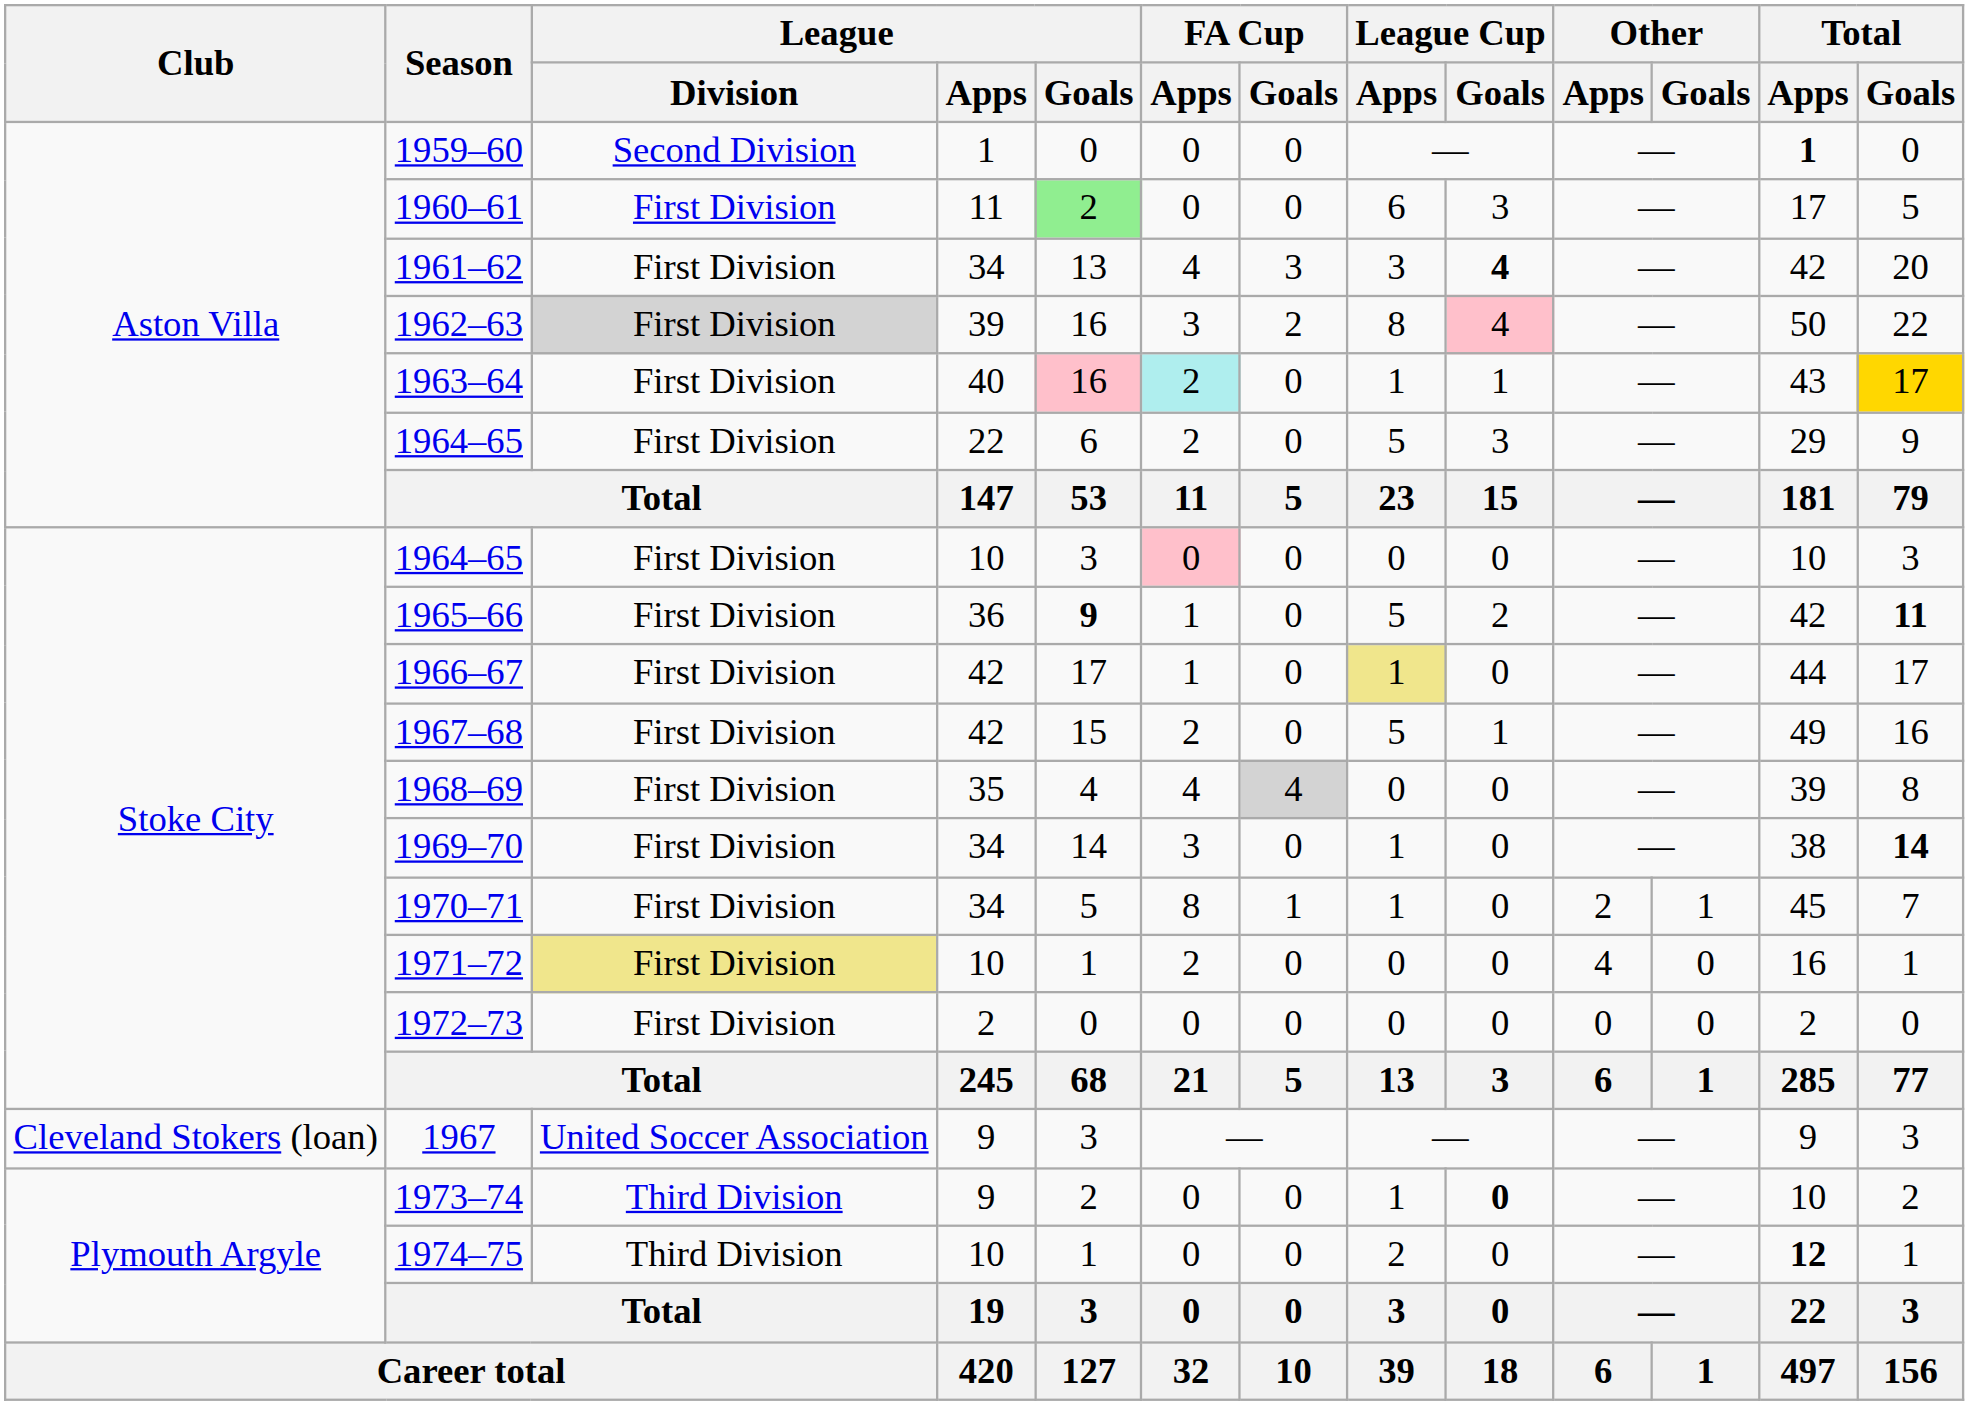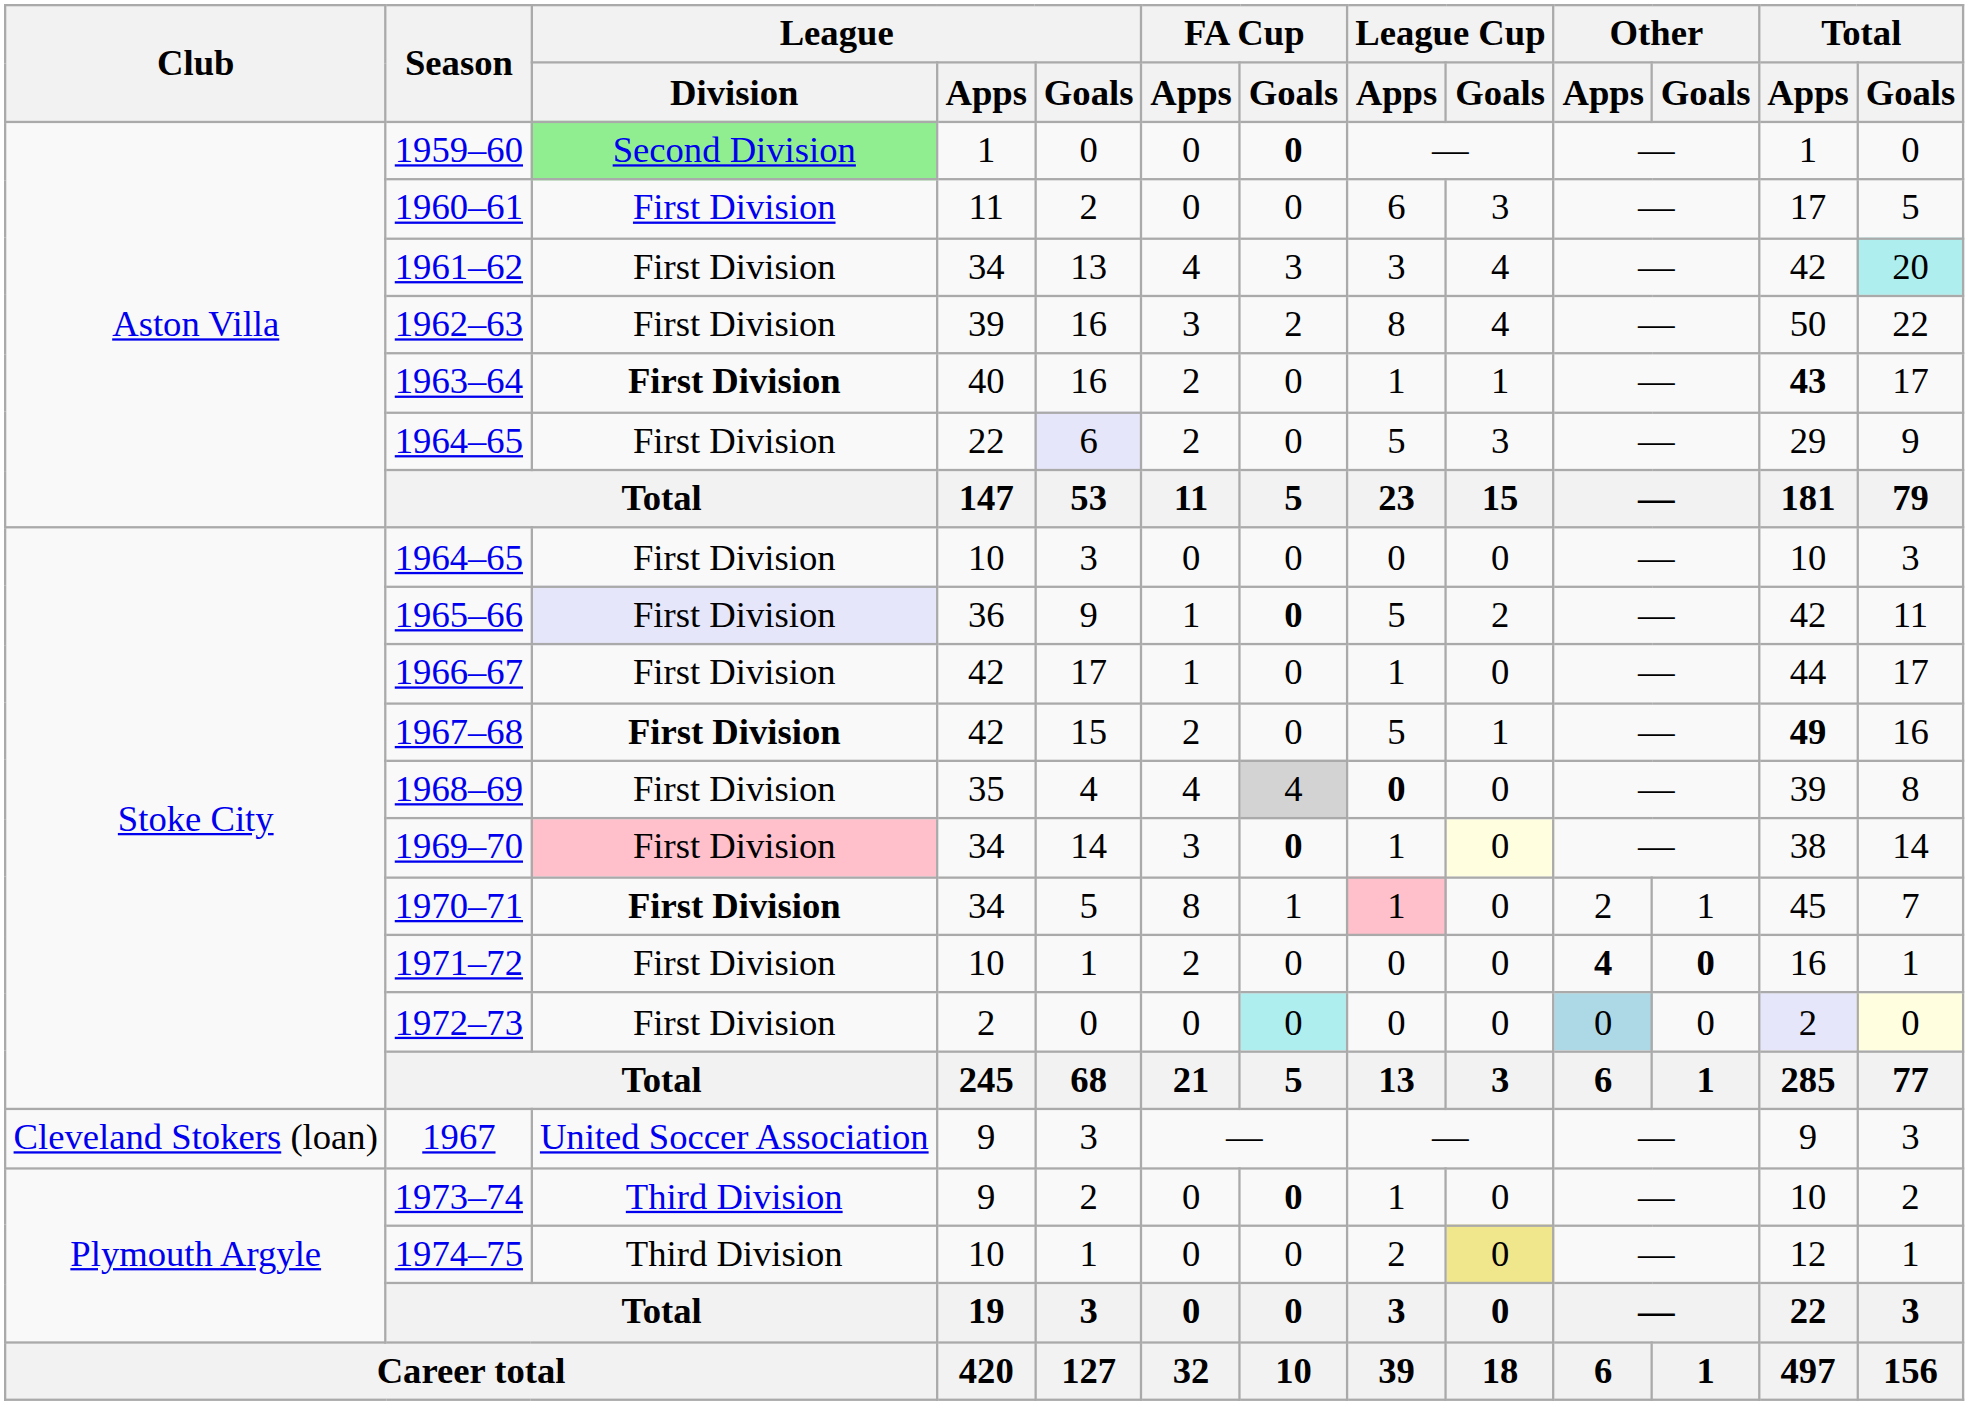(734, 149) no background -> (734, 149) lightgreen background
(1294, 149) normal -> (1294, 149) bold
(1808, 149) bold -> (1808, 149) normal
(1089, 207) lightgreen background -> (1089, 207) no background
(1500, 265) bold -> (1500, 265) normal
(1910, 265) no background -> (1910, 265) paleturquoise background
(734, 324) lightgrey background -> (734, 324) no background
(1500, 324) pink background -> (1500, 324) no background
(734, 382) normal -> (734, 382) bold
(1089, 382) pink background -> (1089, 382) no background
(1191, 382) paleturquoise background -> (1191, 382) no background
(1808, 382) normal -> (1808, 382) bold
(1910, 382) gold background -> (1910, 382) no background
(1089, 440) no background -> (1089, 440) lavender background
(1191, 556) pink background -> (1191, 556) no background
(734, 614) no background -> (734, 614) lavender background
(1089, 614) bold -> (1089, 614) normal
(1294, 614) normal -> (1294, 614) bold
(1910, 614) bold -> (1910, 614) normal
(1396, 672) khaki background -> (1396, 672) no background
(734, 730) normal -> (734, 730) bold
(1808, 730) normal -> (1808, 730) bold
(1396, 788) normal -> (1396, 788) bold
(734, 847) no background -> (734, 847) pink background
(1294, 847) normal -> (1294, 847) bold
(1500, 847) no background -> (1500, 847) lightyellow background
(1910, 847) bold -> (1910, 847) normal
(734, 905) normal -> (734, 905) bold
(1396, 905) no background -> (1396, 905) pink background
(734, 963) khaki background -> (734, 963) no background
(1603, 963) normal -> (1603, 963) bold
(1706, 963) normal -> (1706, 963) bold
(1294, 1021) no background -> (1294, 1021) paleturquoise background
(1603, 1021) no background -> (1603, 1021) lightblue background
(1808, 1021) no background -> (1808, 1021) lavender background
(1910, 1021) no background -> (1910, 1021) lightyellow background
(1294, 1195) normal -> (1294, 1195) bold
(1500, 1195) bold -> (1500, 1195) normal
(1500, 1253) no background -> (1500, 1253) khaki background
(1808, 1253) bold -> (1808, 1253) normal
